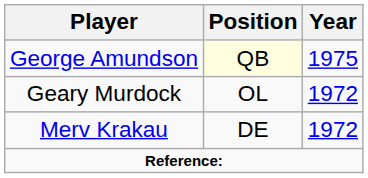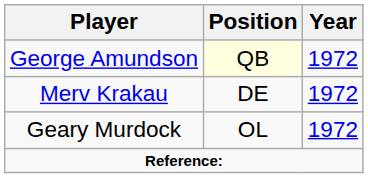(333, 58) 1975 -> (333, 58) 1972
rows swapped: (104, 129) <-> (104, 93)
